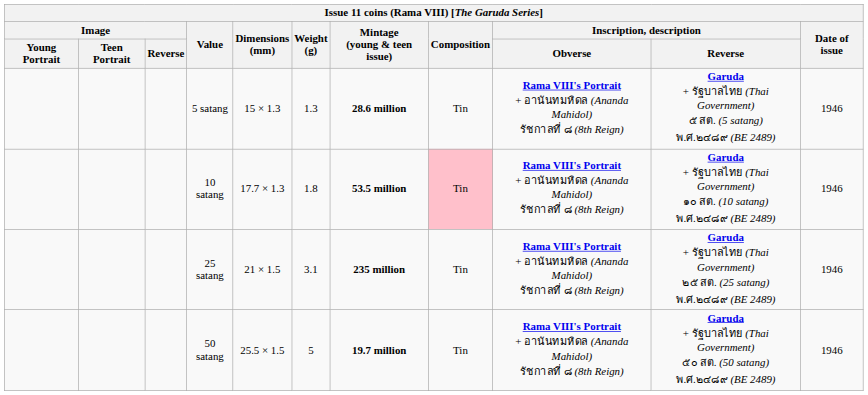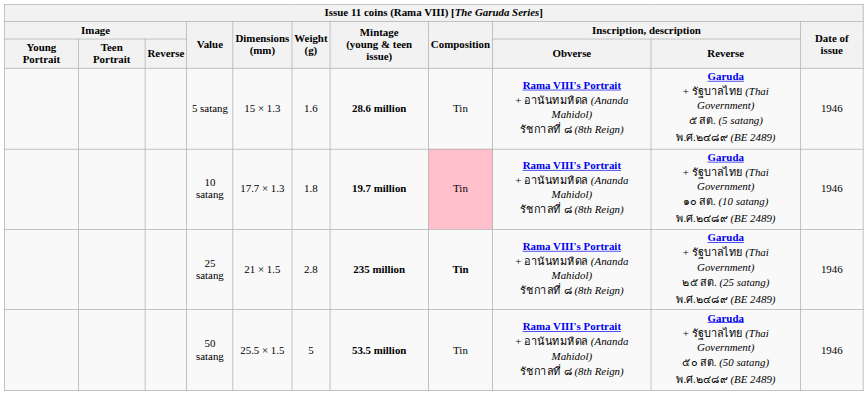(311, 108) 1.3 -> (311, 108) 1.6
(379, 189) 53.5 million -> (379, 189) 19.7 million
(311, 269) 3.1 -> (311, 269) 2.8
(460, 269) normal -> (460, 269) bold
(379, 350) 19.7 million -> (379, 350) 53.5 million
